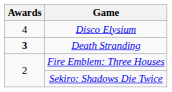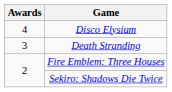(25, 45) bold -> (25, 45) normal
